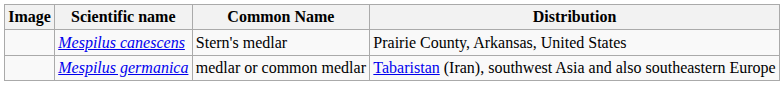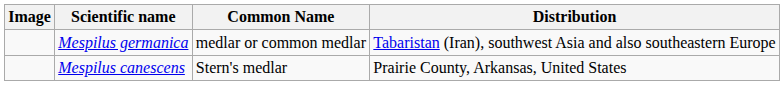rows swapped: (122, 42) <-> (123, 67)
